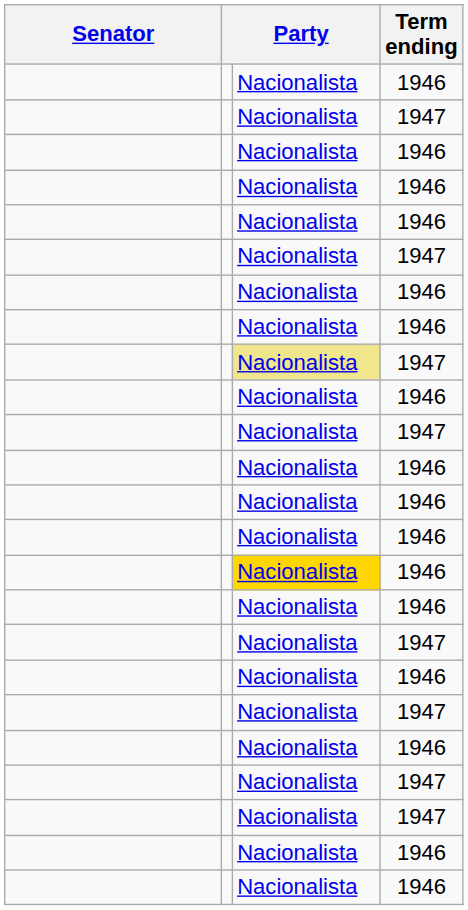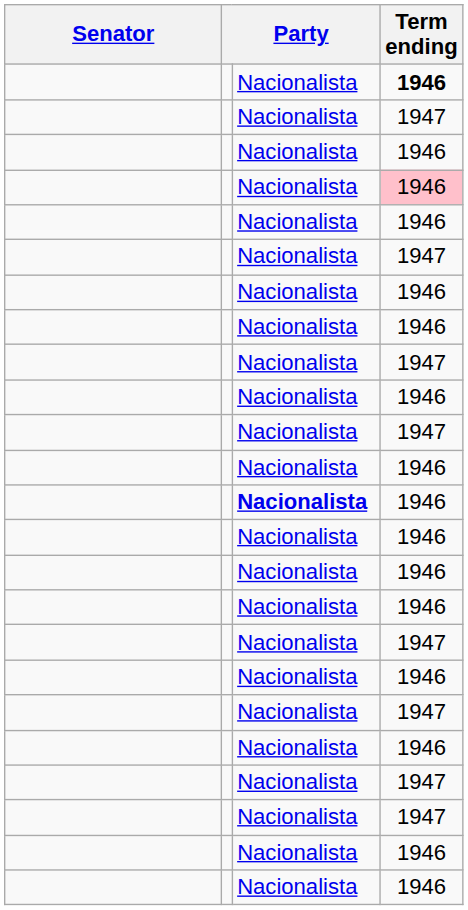(421, 81) normal -> (421, 81) bold
(421, 186) no background -> (421, 186) pink background
(297, 362) khaki background -> (297, 362) no background
(297, 502) normal -> (302, 502) bold
(297, 572) gold background -> (297, 572) no background
